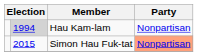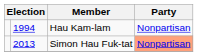(24, 28) lightgrey background -> (24, 28) no background
(24, 43) 2015 -> (24, 43) 2013
